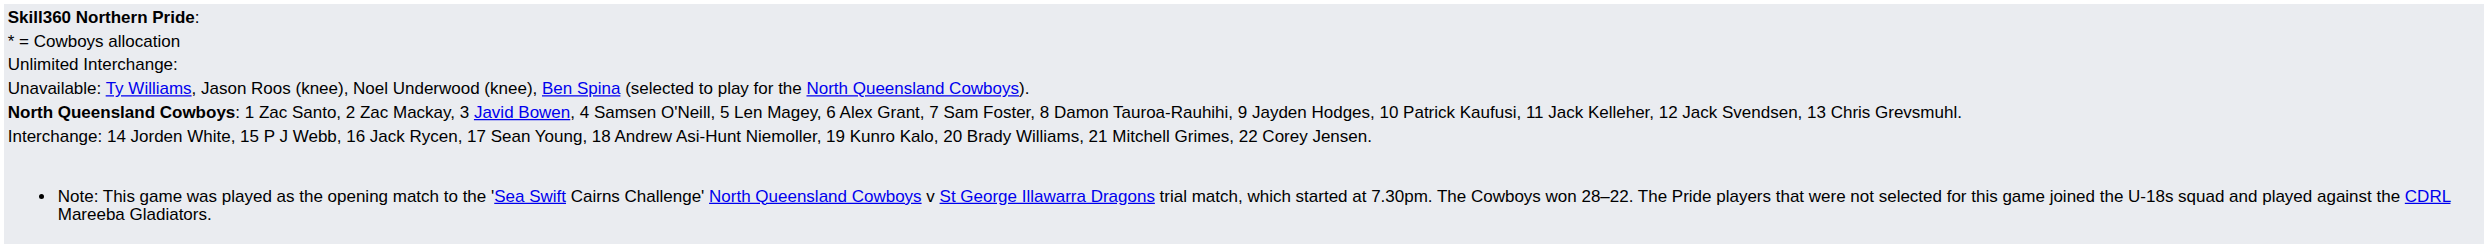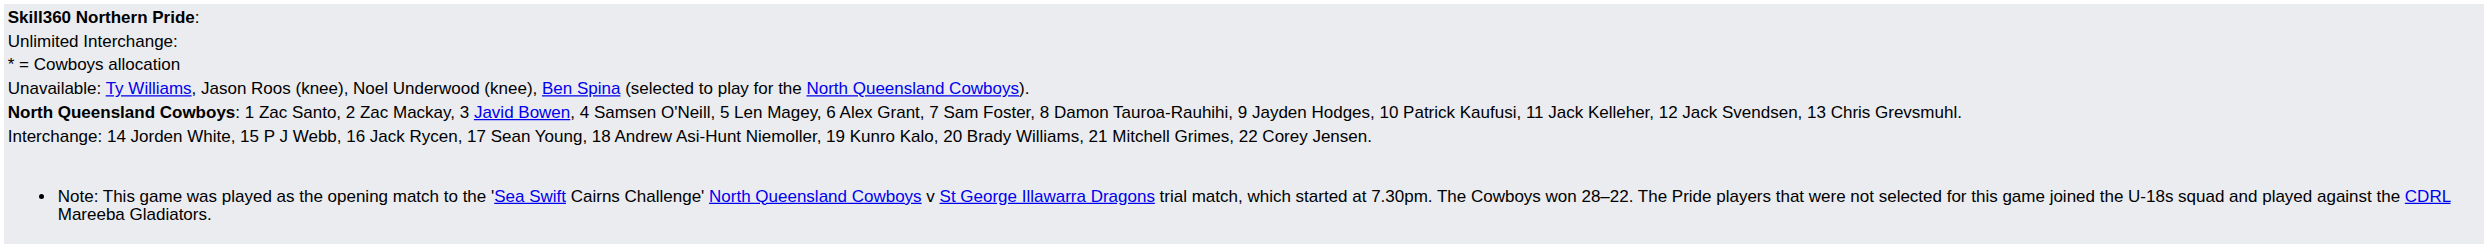(94, 41) * = Cowboys allocation -> (93, 41) Unlimited Interchange:
(93, 65) Unlimited Interchange: -> (94, 65) * = Cowboys allocation
